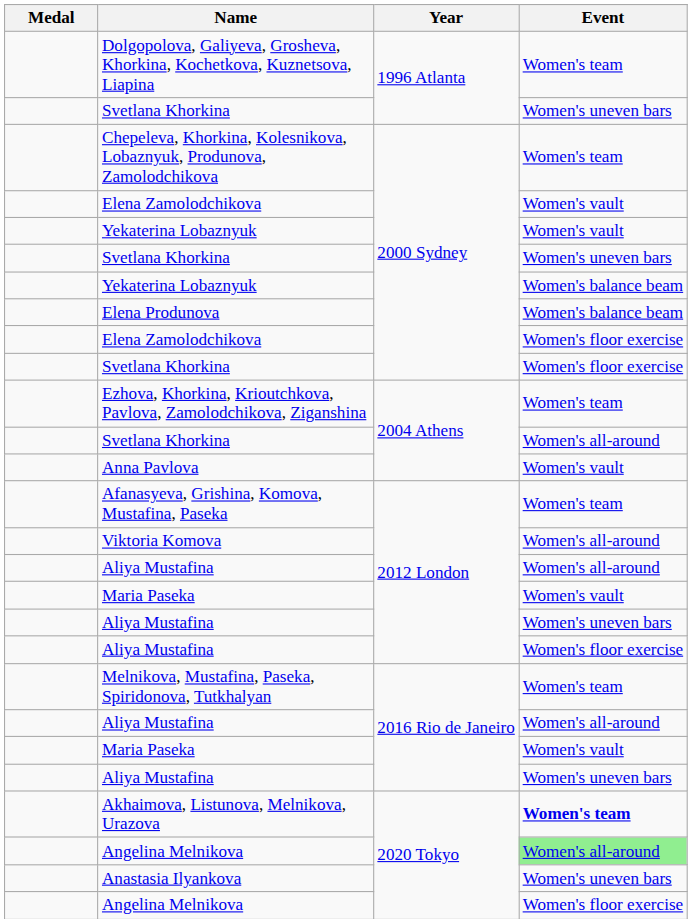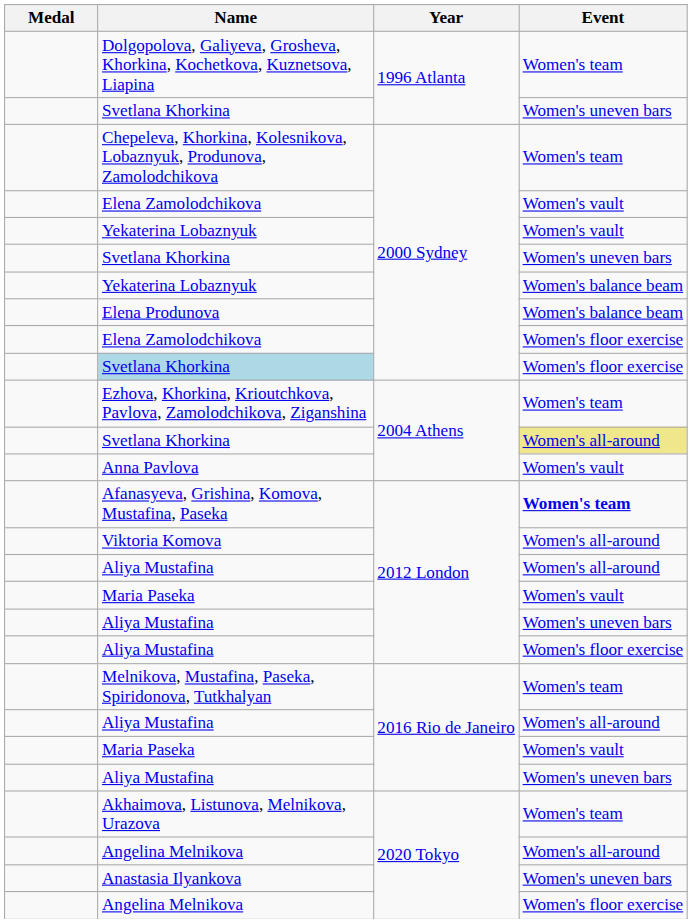(166, 366) no background -> (166, 366) lightblue background
(591, 440) no background -> (591, 440) khaki background
(573, 504) normal -> (577, 504) bold
(577, 814) bold -> (573, 814) normal
(591, 850) lightgreen background -> (591, 850) no background
